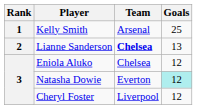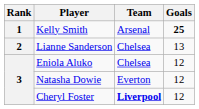(177, 29) normal -> (179, 29) bold
(135, 46) bold -> (134, 46) normal
(177, 79) paleturquoise background -> (179, 79) no background
(138, 96) normal -> (139, 96) bold
